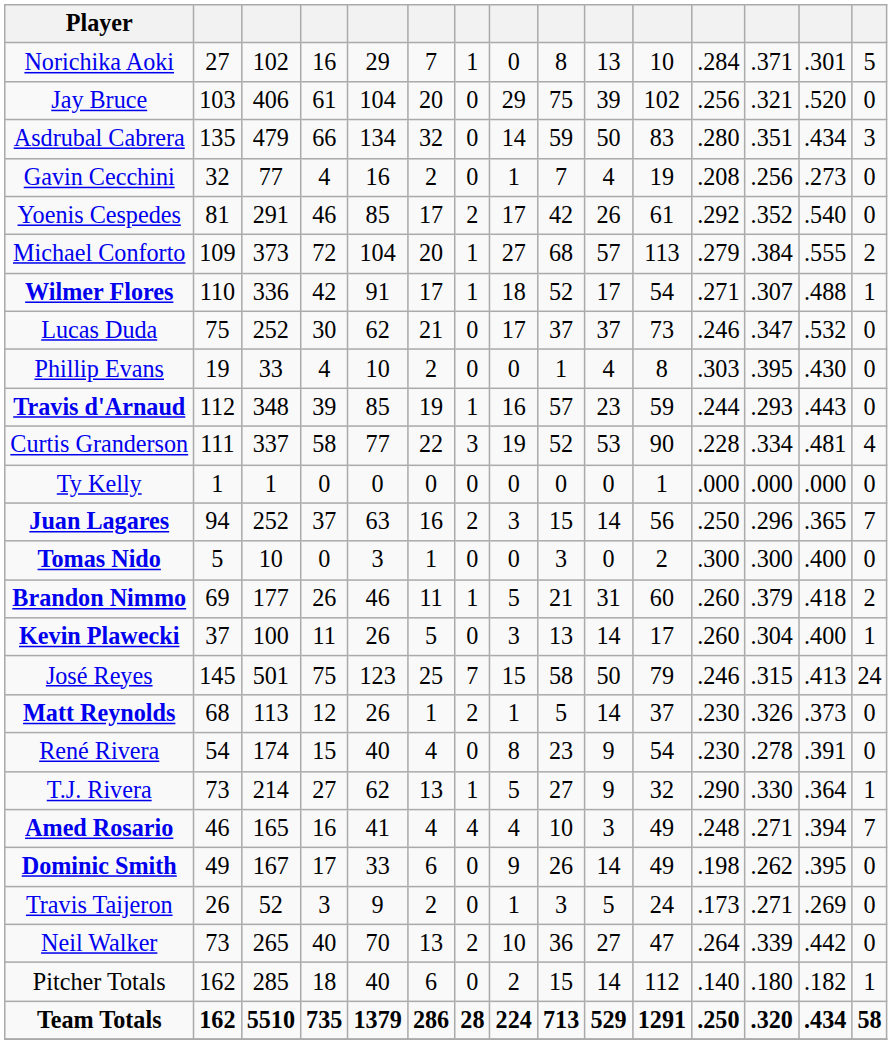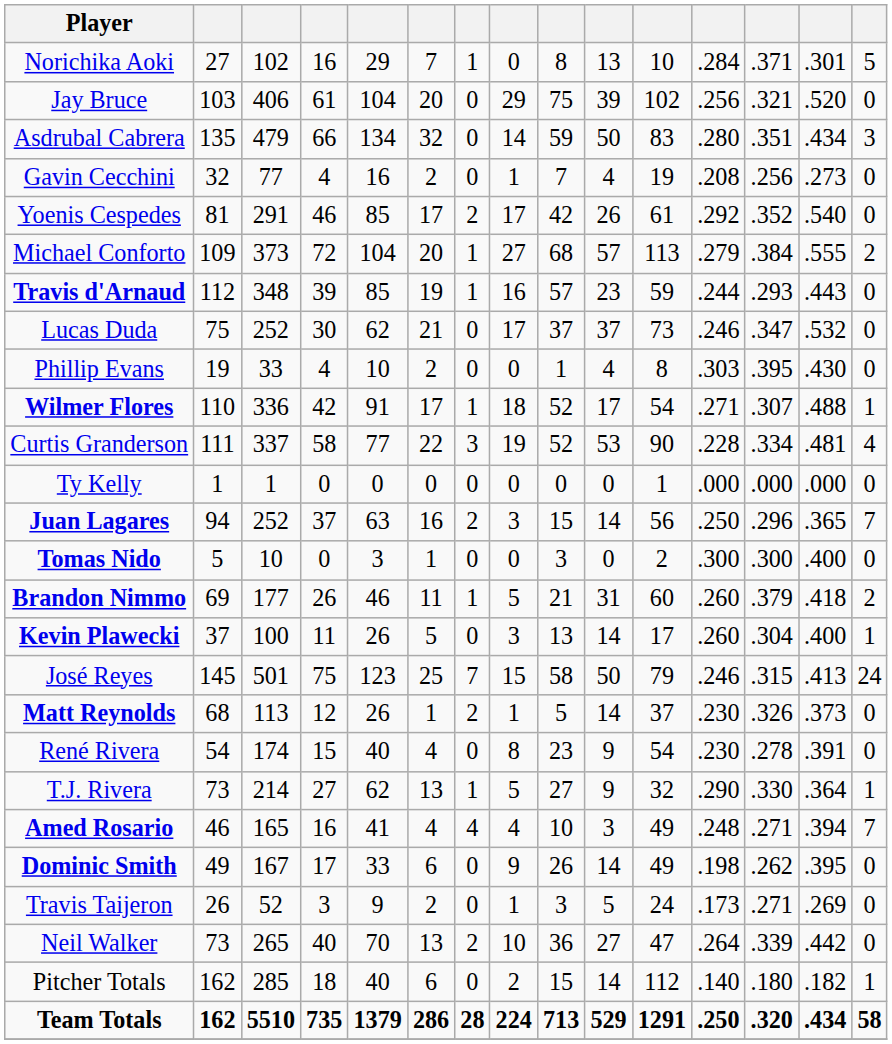rows swapped: (99, 406) <-> (99, 291)
